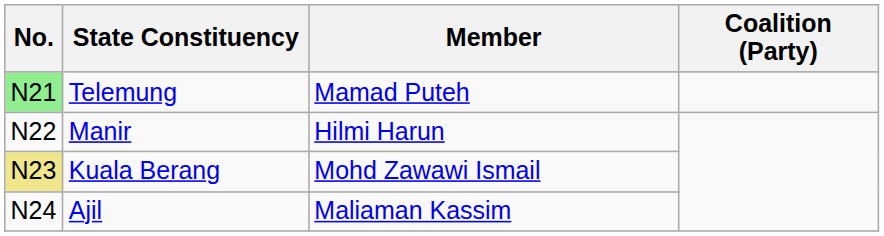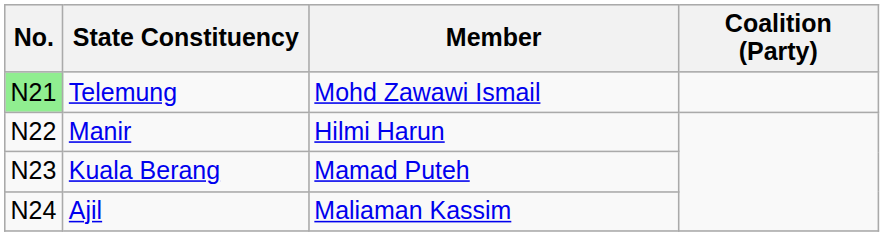(392, 91) Mamad Puteh -> (427, 91) Mohd Zawawi Ismail
(33, 171) khaki background -> (33, 171) no background
(427, 171) Mohd Zawawi Ismail -> (392, 171) Mamad Puteh
